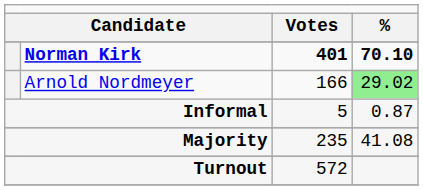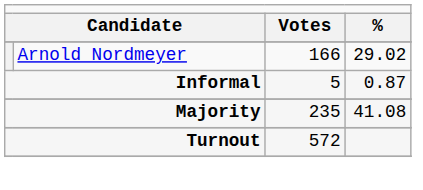- row: (83, 56)
(387, 85) lightgreen background -> (380, 56) no background
